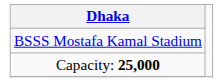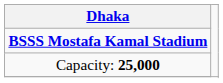(108, 40) normal -> (108, 40) bold
